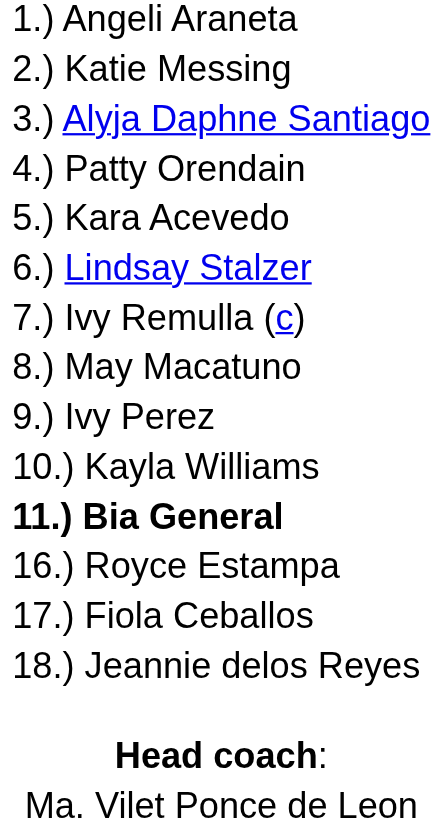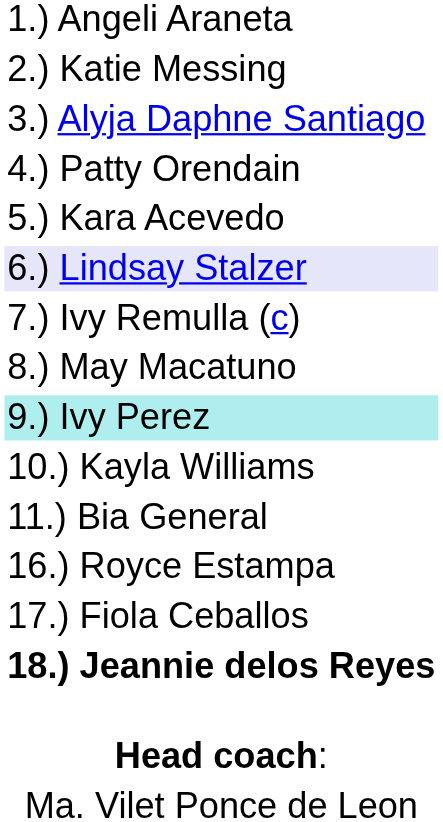(162, 268) no background -> (157, 268) lavender background
(114, 417) no background -> (109, 417) paleturquoise background
(148, 516) bold -> (138, 516) normal
(216, 665) normal -> (221, 665) bold
